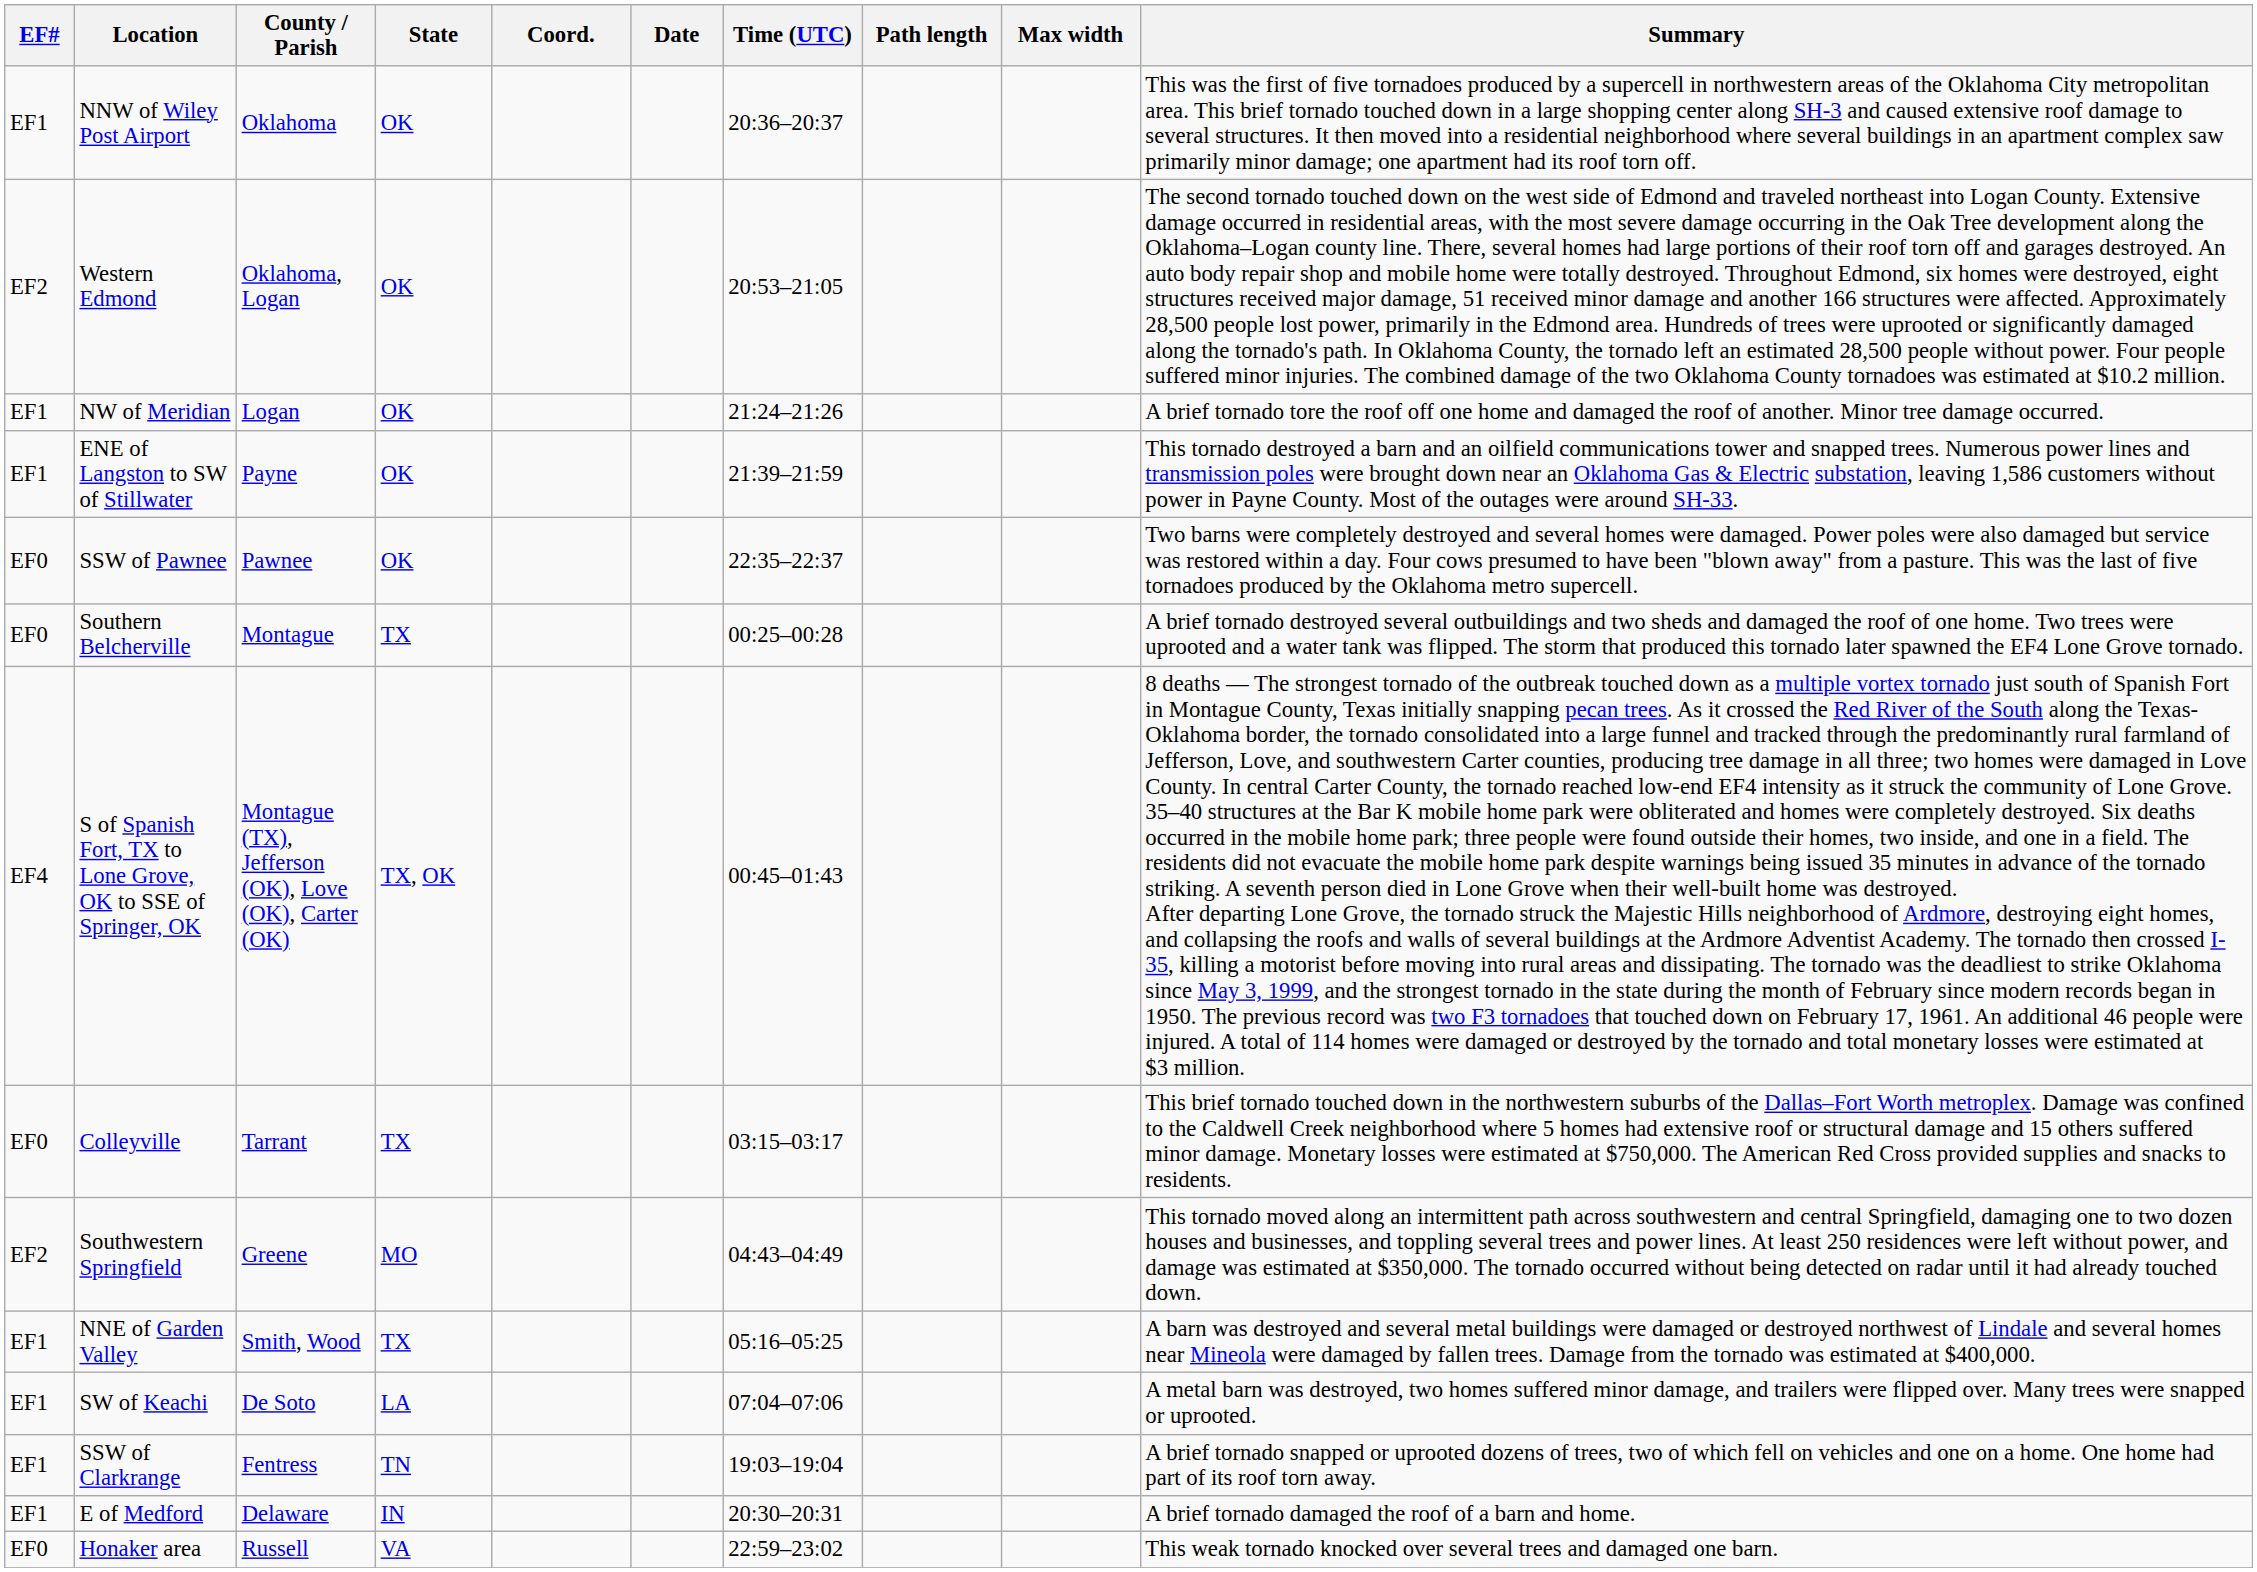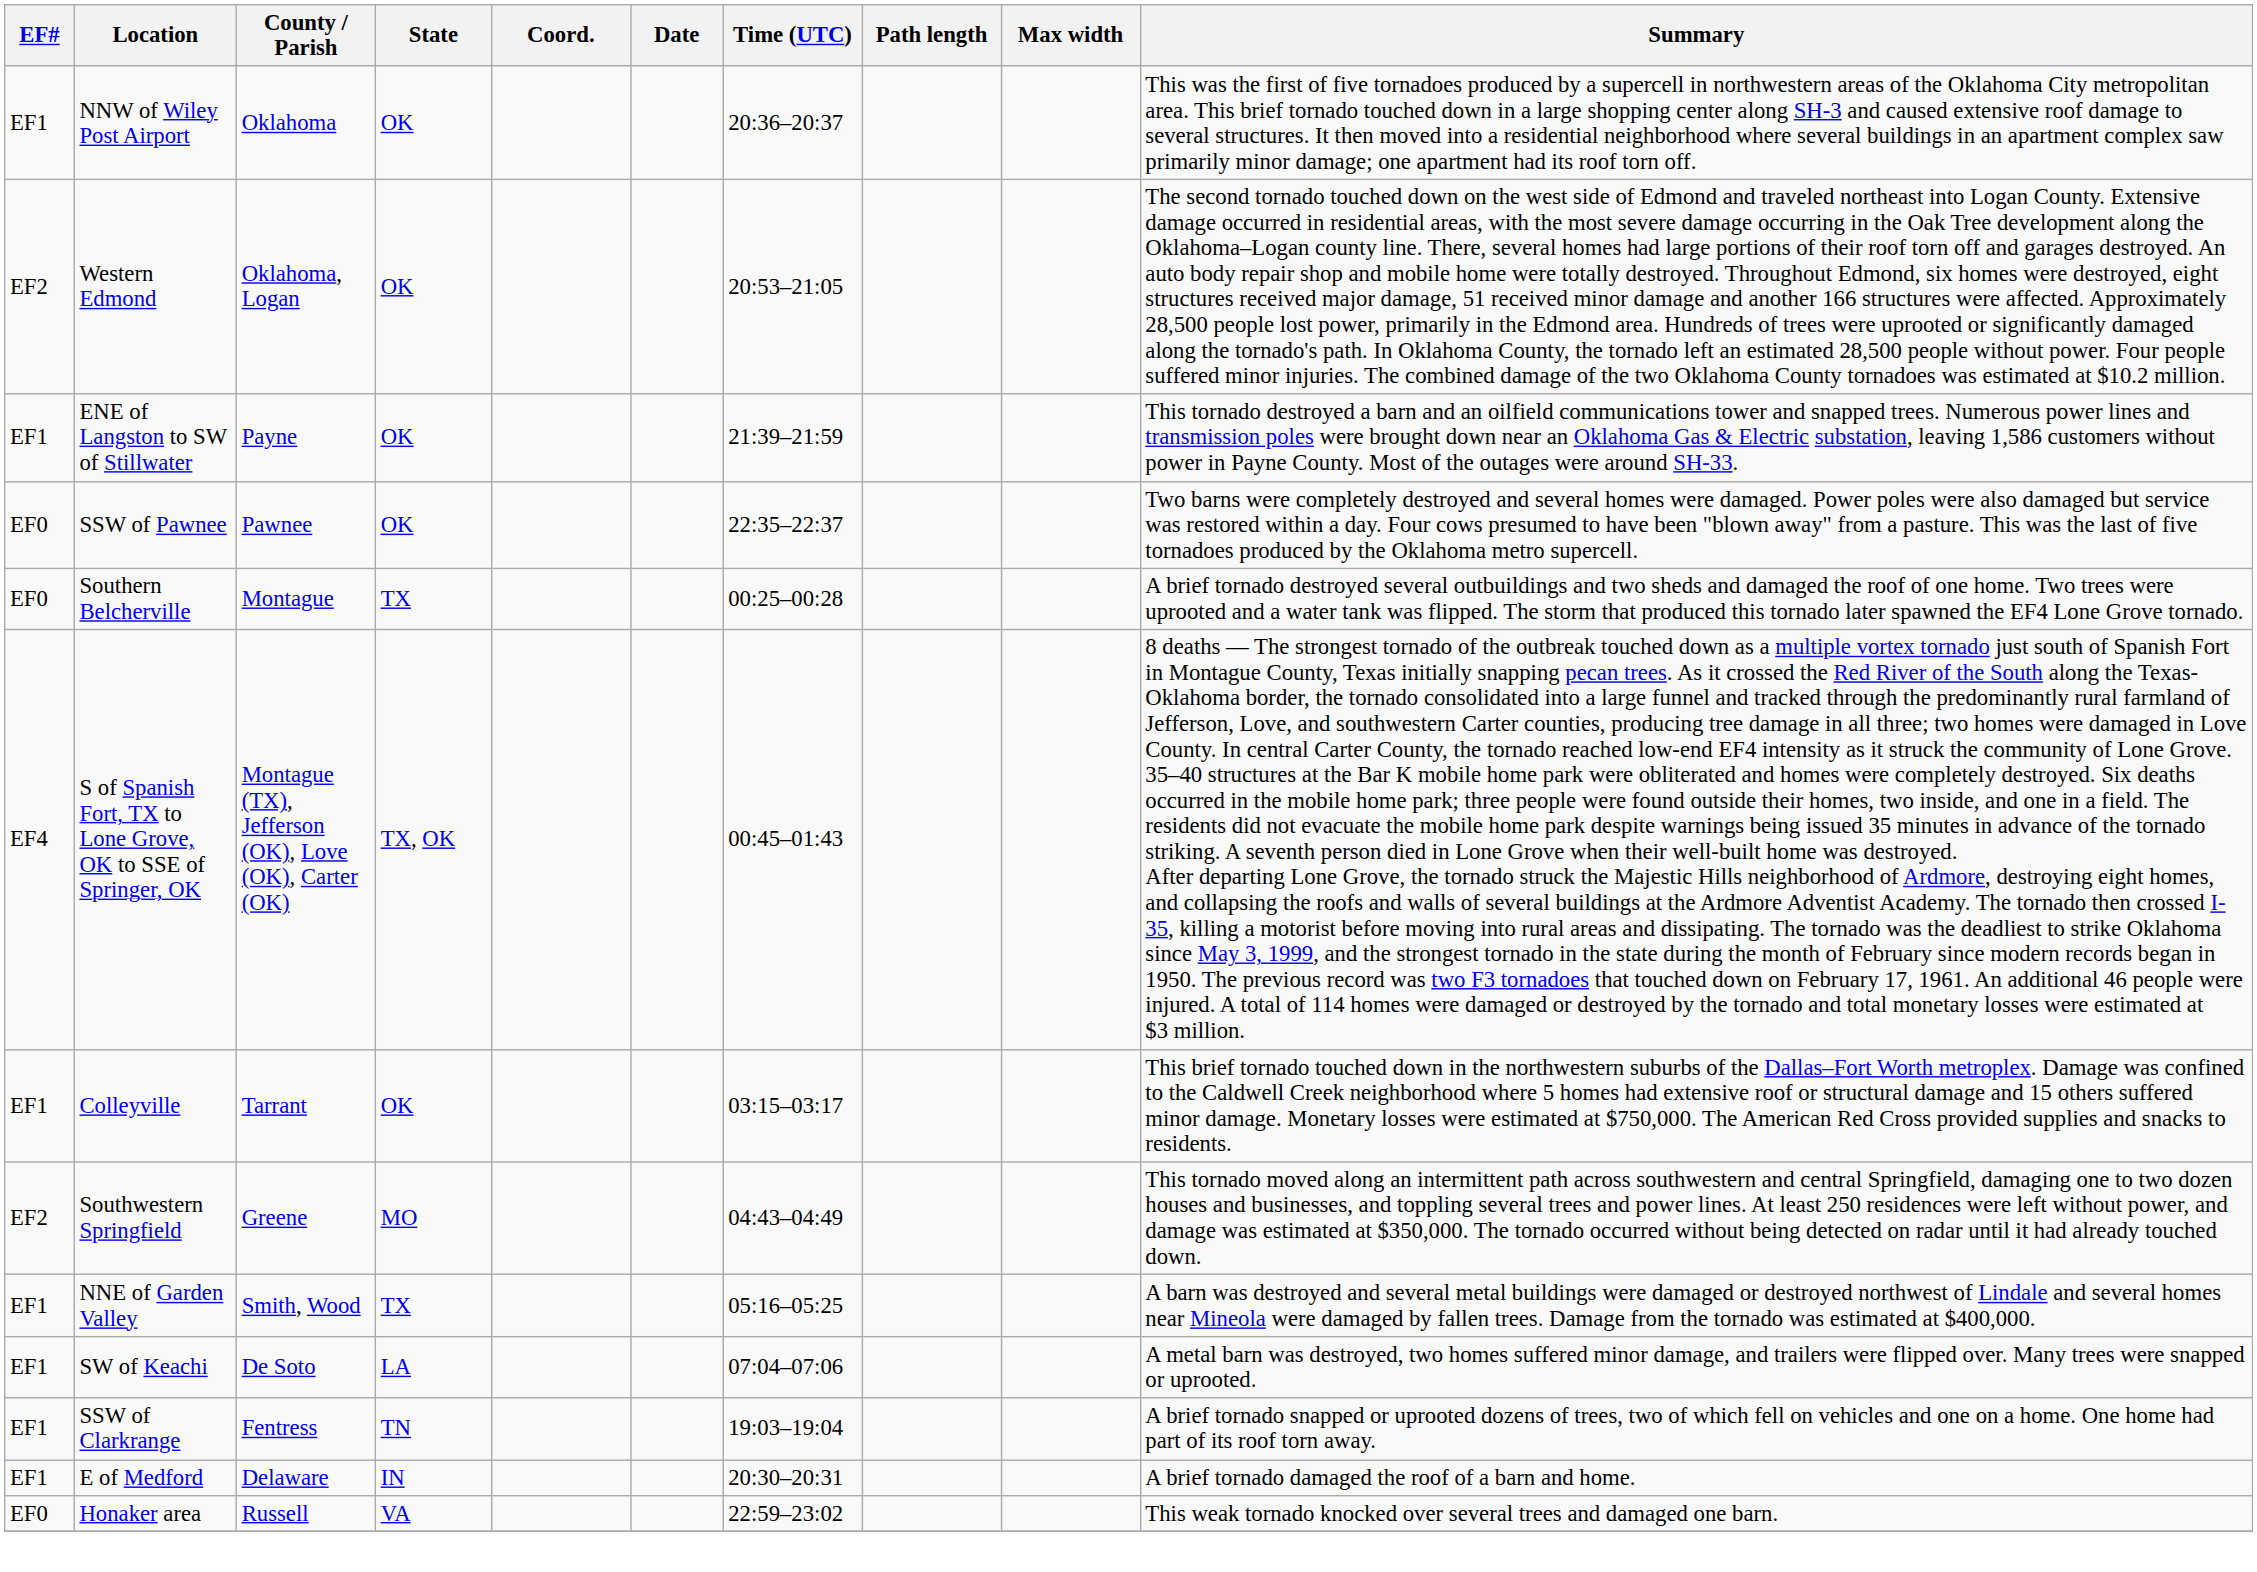- row: (155, 411)
(29, 1141) EF0 -> (29, 1105) EF1
(396, 1141) TX -> (397, 1105) OK
